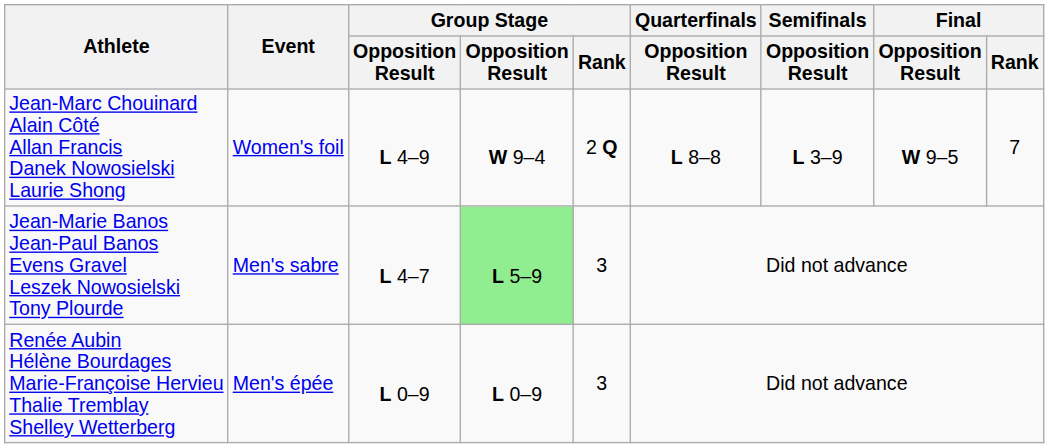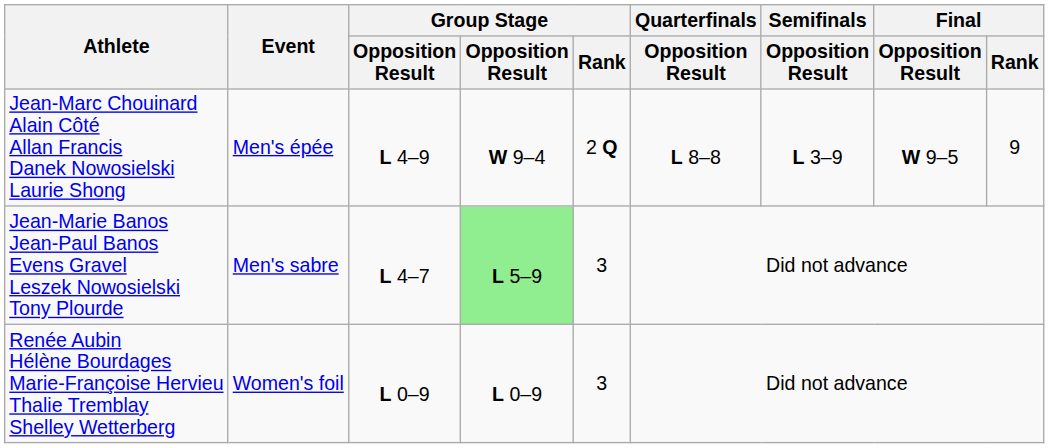(288, 148) Women's foil -> (283, 148) Men's épée
(1015, 148) 7 -> (1015, 148) 9
(283, 384) Men's épée -> (288, 384) Women's foil
